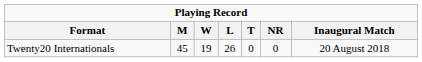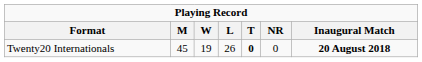(251, 48) normal -> (251, 48) bold
(354, 48) normal -> (354, 48) bold
